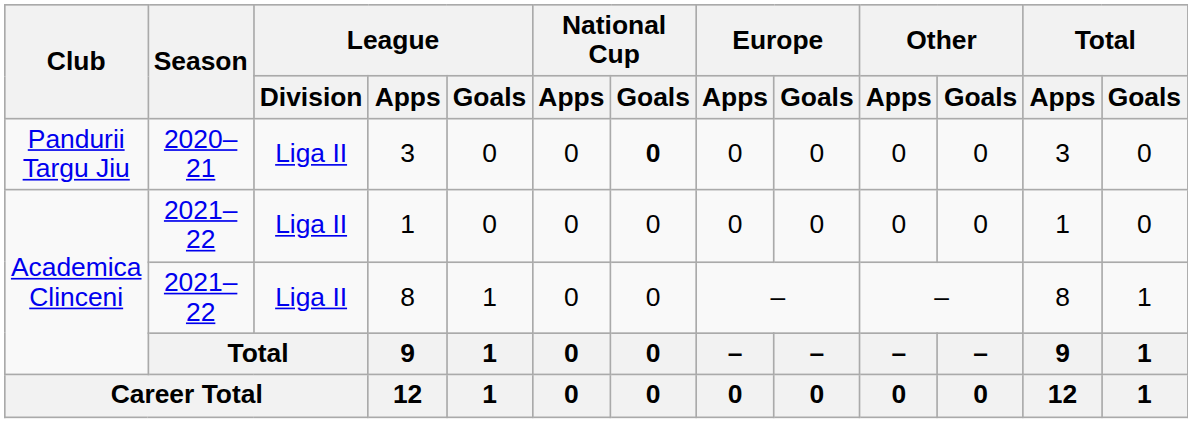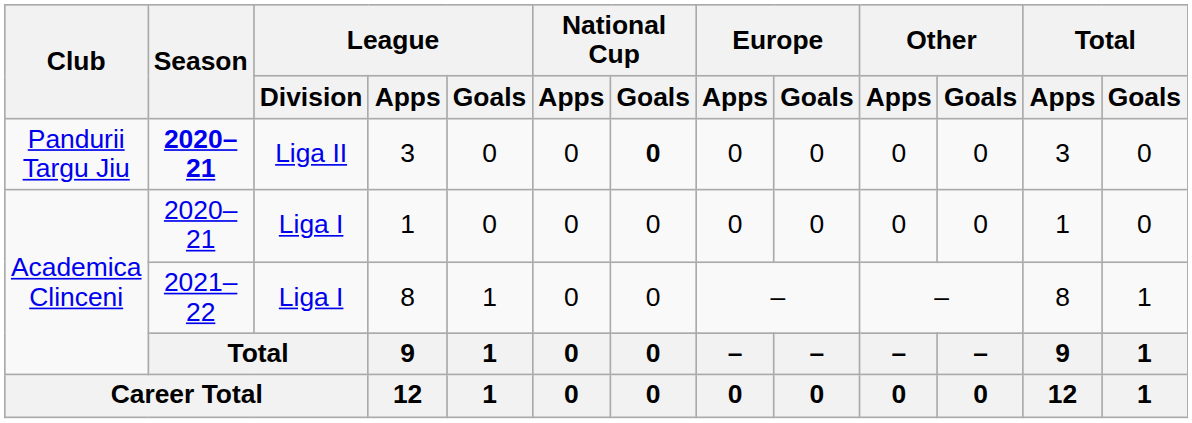(201, 153) normal -> (201, 153) bold
(201, 225) 2021–22 -> (201, 225) 2020–21
(311, 225) Liga II -> (311, 225) Liga I
(311, 296) Liga II -> (311, 296) Liga I
